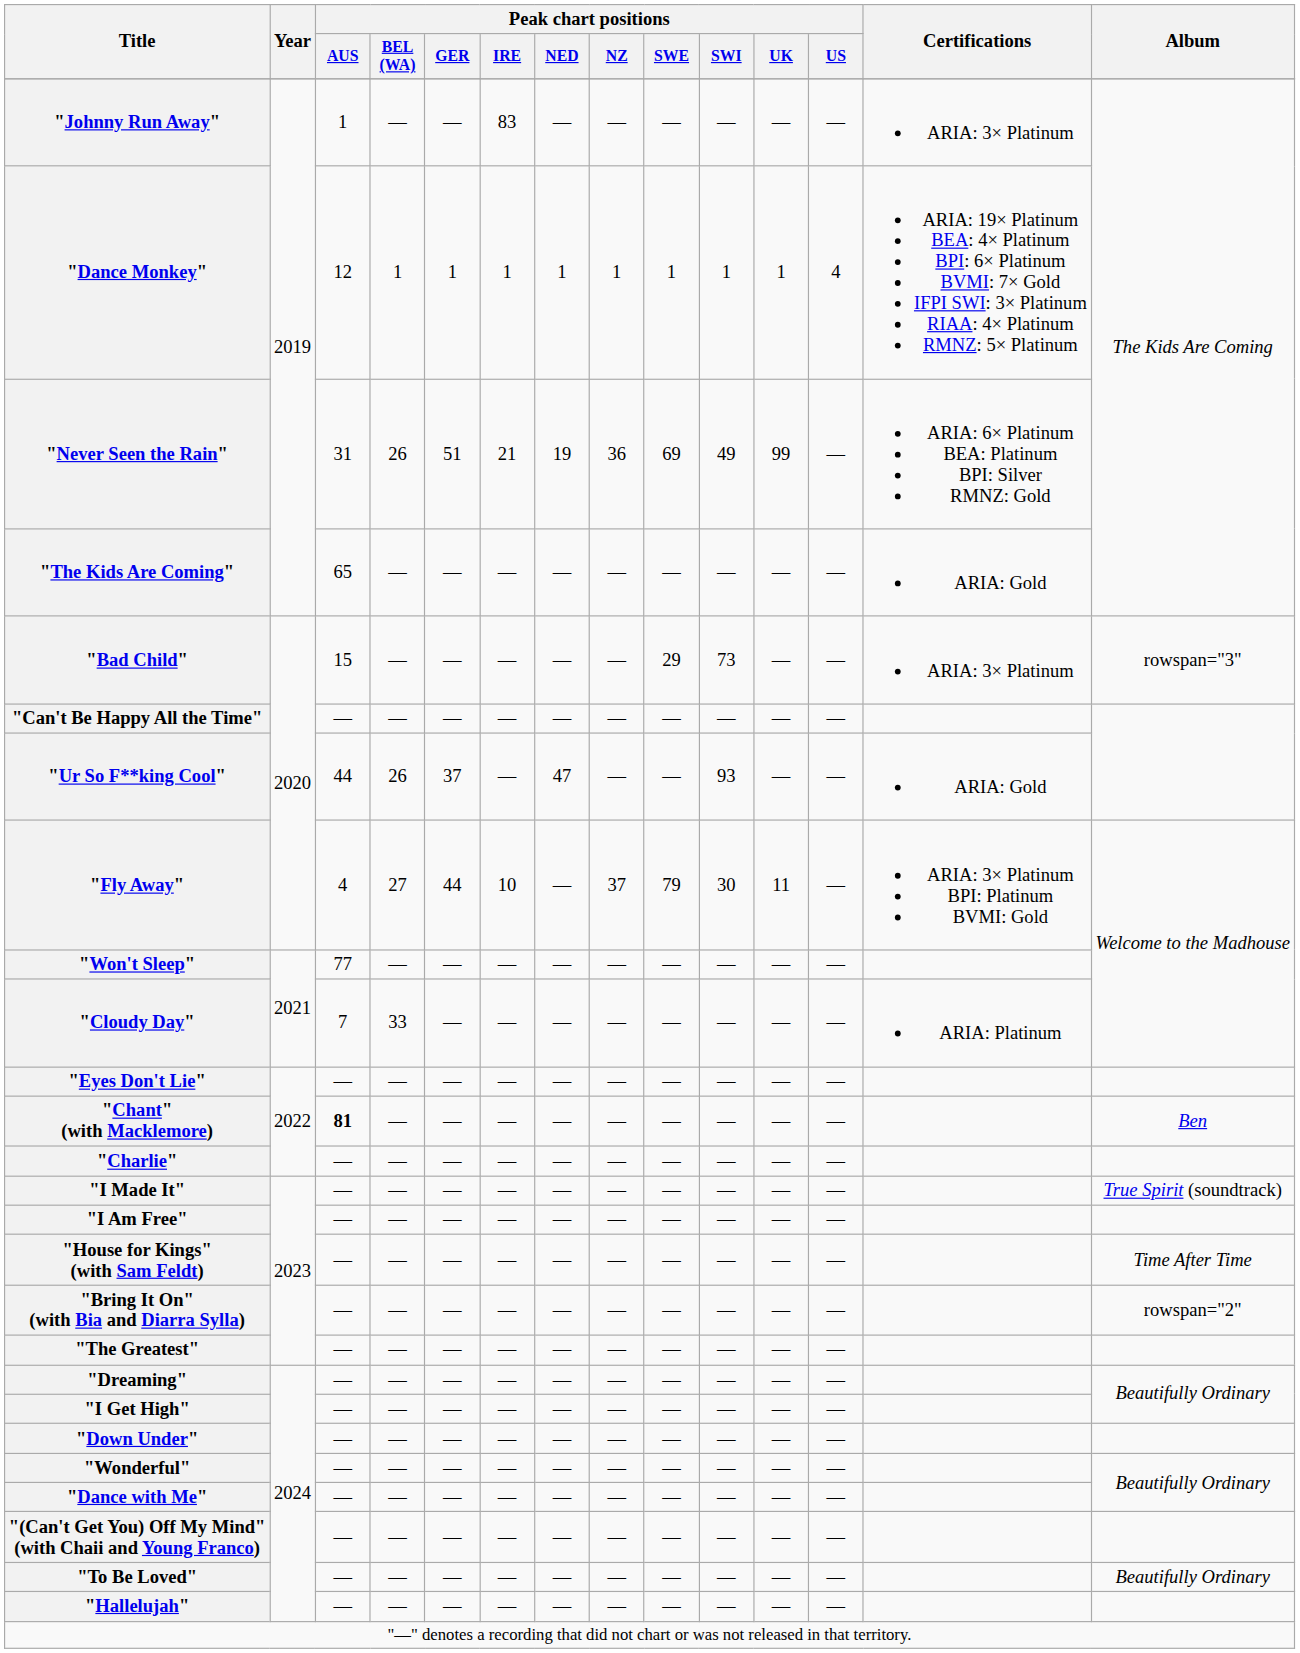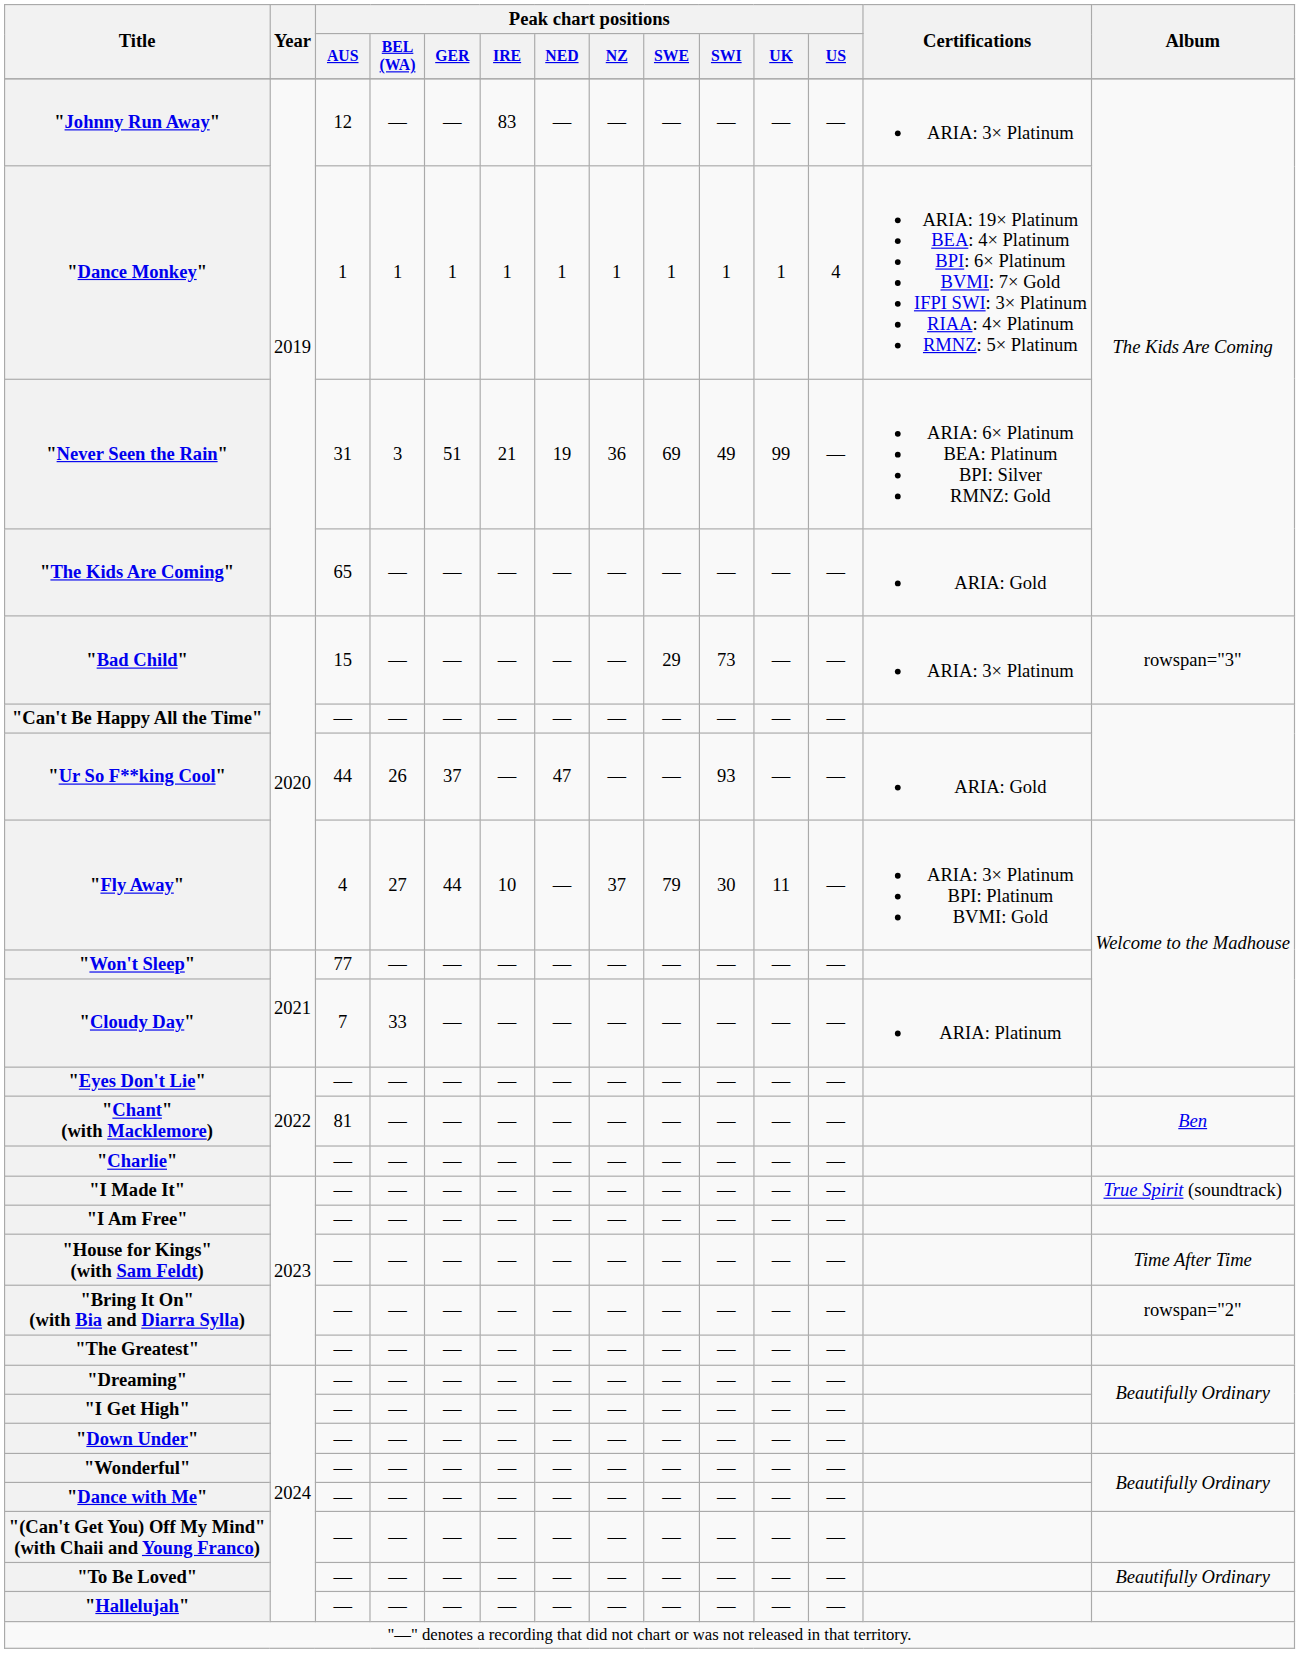(343, 122) 1 -> (343, 122) 12
(343, 272) 12 -> (343, 272) 1
(398, 453) 26 -> (398, 453) 3
(343, 1121) bold -> (343, 1121) normal
